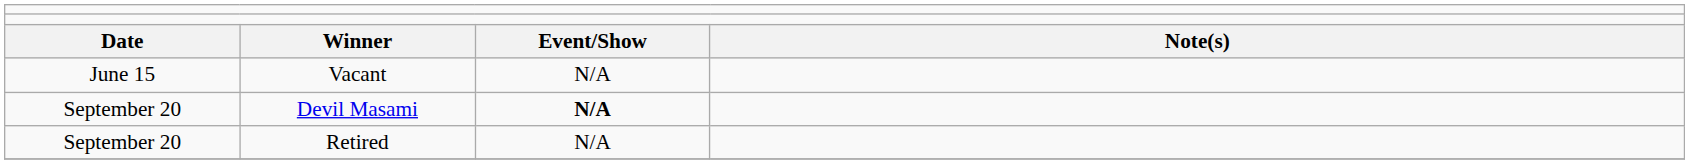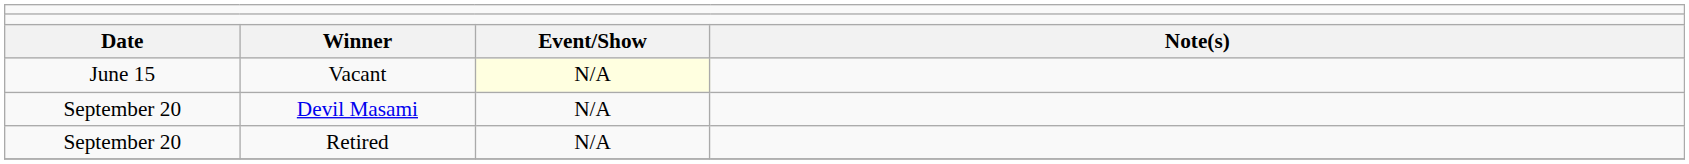(593, 74) no background -> (593, 74) lightyellow background
(593, 108) bold -> (593, 108) normal
